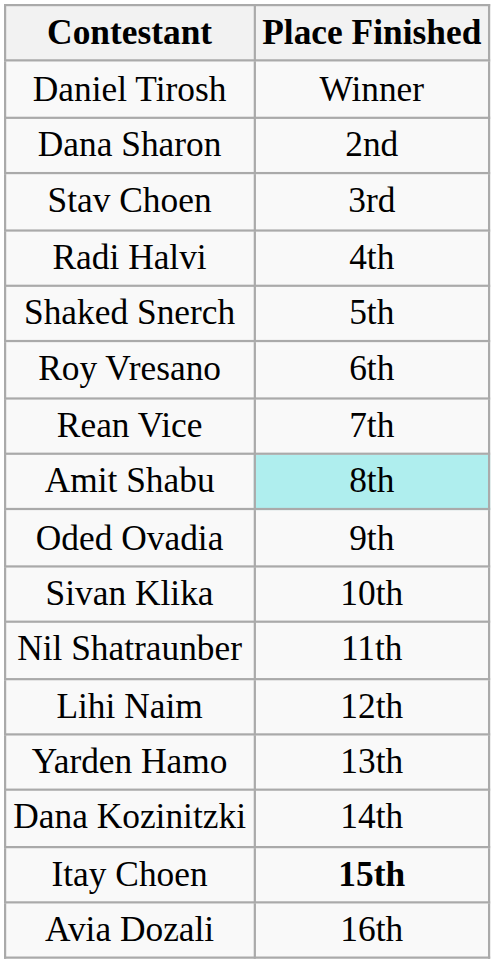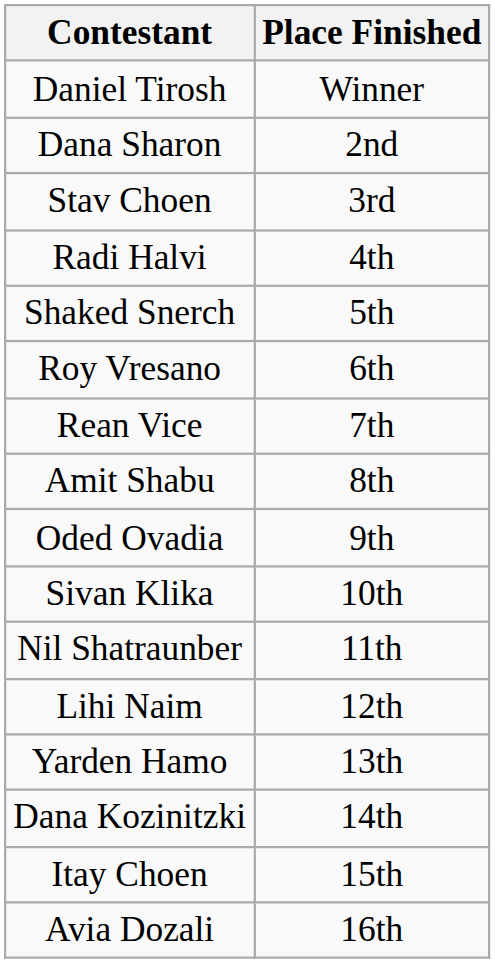(372, 481) paleturquoise background -> (372, 481) no background
(372, 873) bold -> (372, 873) normal
